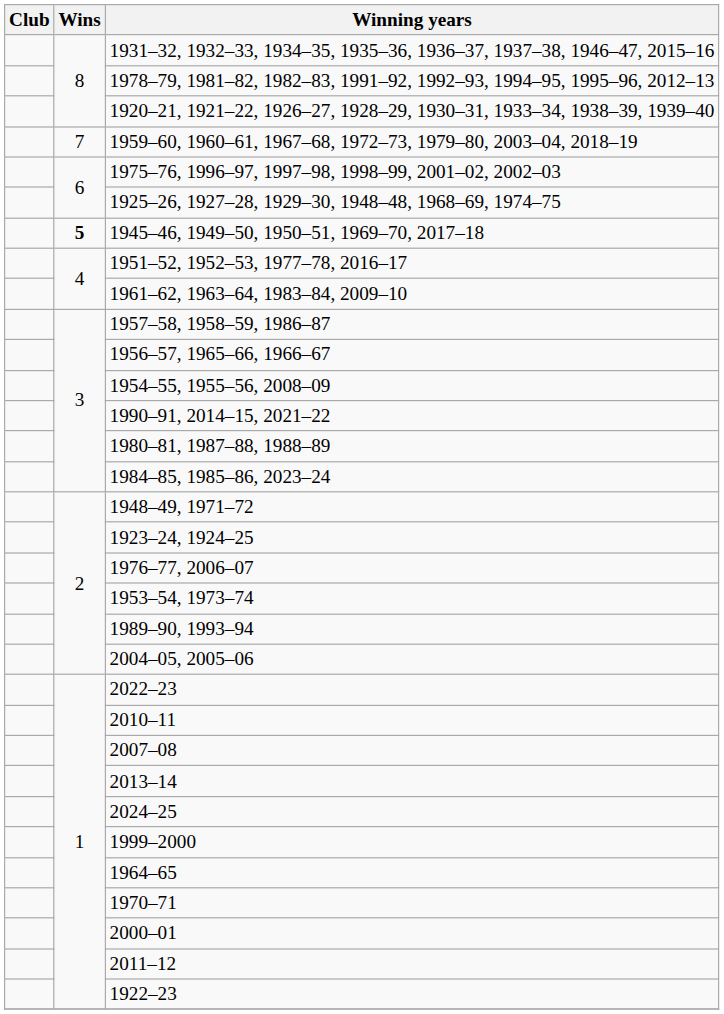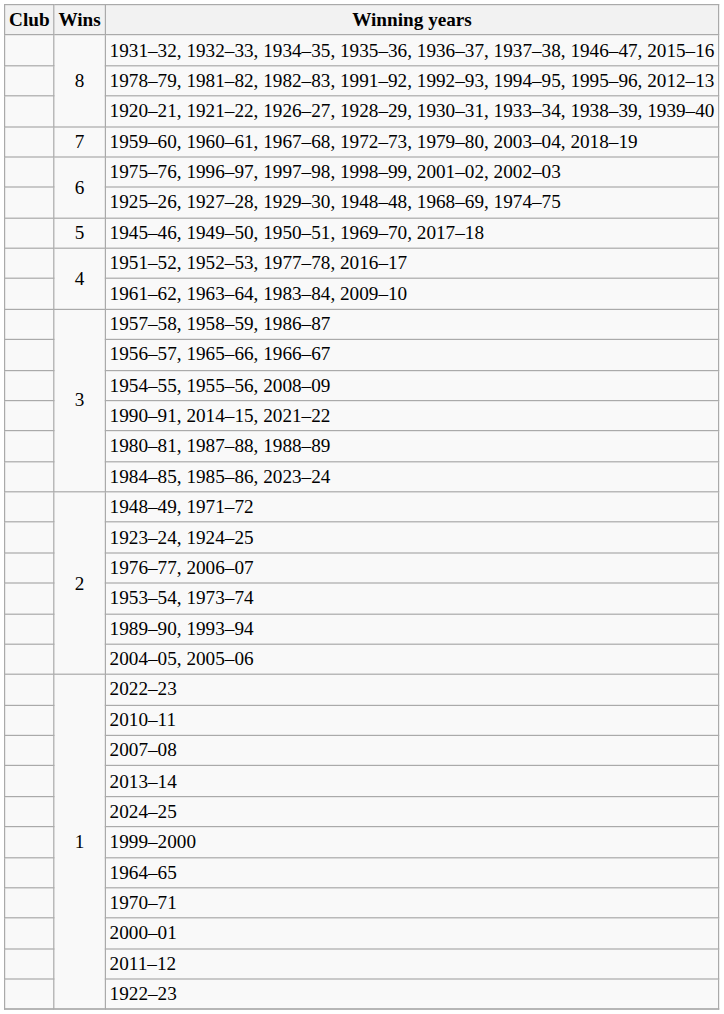(80, 232) bold -> (80, 232) normal
